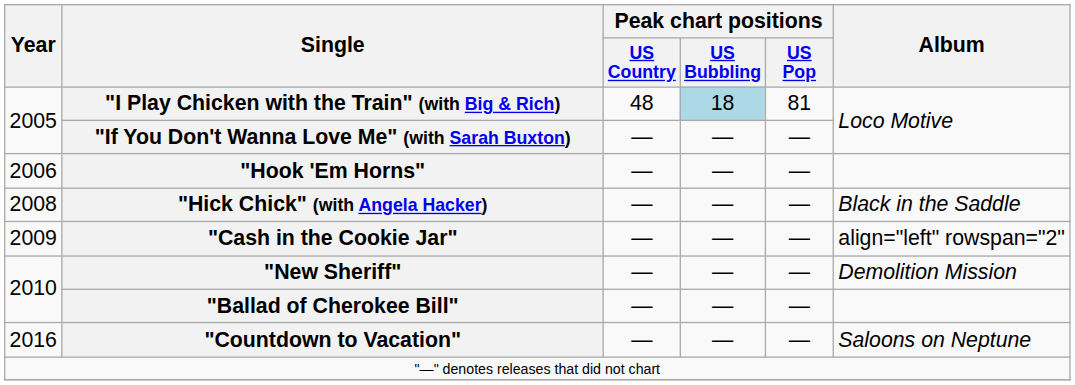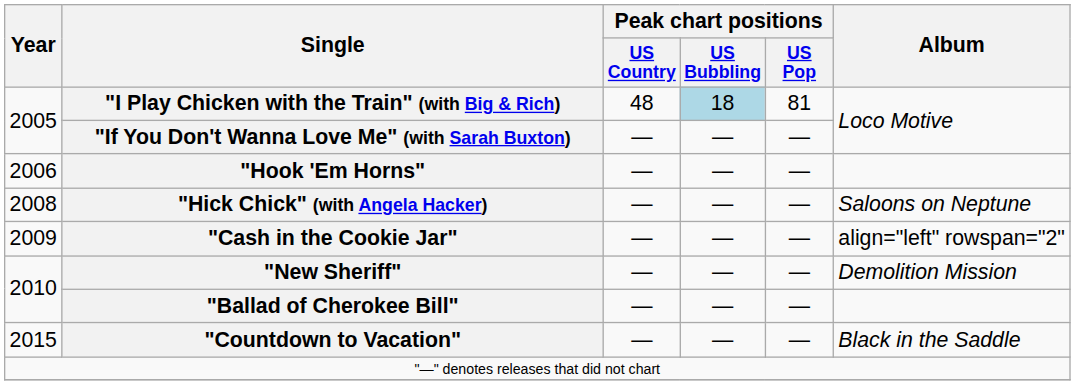(929, 204) Black in the Saddle -> (935, 204) Saloons on Neptune
(33, 339) 2016 -> (33, 339) 2015
(935, 339) Saloons on Neptune -> (929, 339) Black in the Saddle
